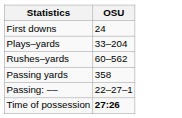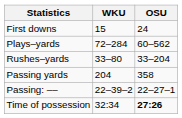+ column: (114, 12)
(111, 43) 33–204 -> (154, 43) 60–562
(111, 59) 60–562 -> (154, 59) 33–204
